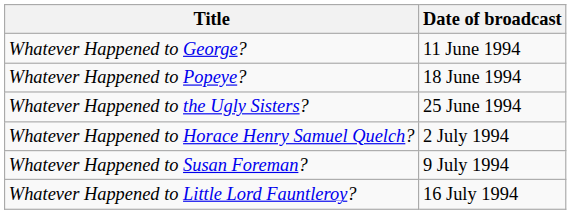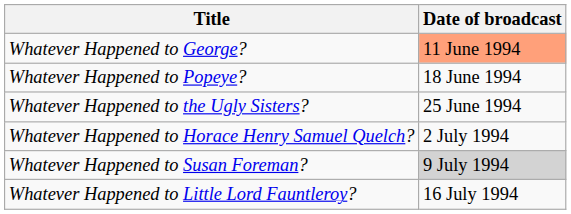(472, 48) no background -> (472, 48) lightsalmon background
(466, 164) no background -> (466, 164) lightgrey background
